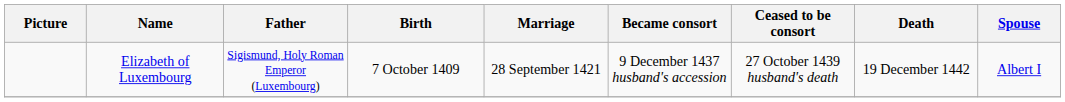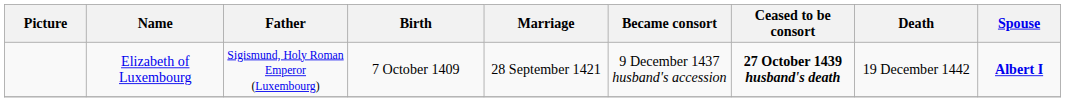(793, 69) normal -> (793, 69) bold
(1019, 69) normal -> (1019, 69) bold
